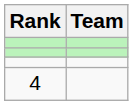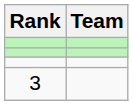(35, 83) 4 -> (35, 83) 3
